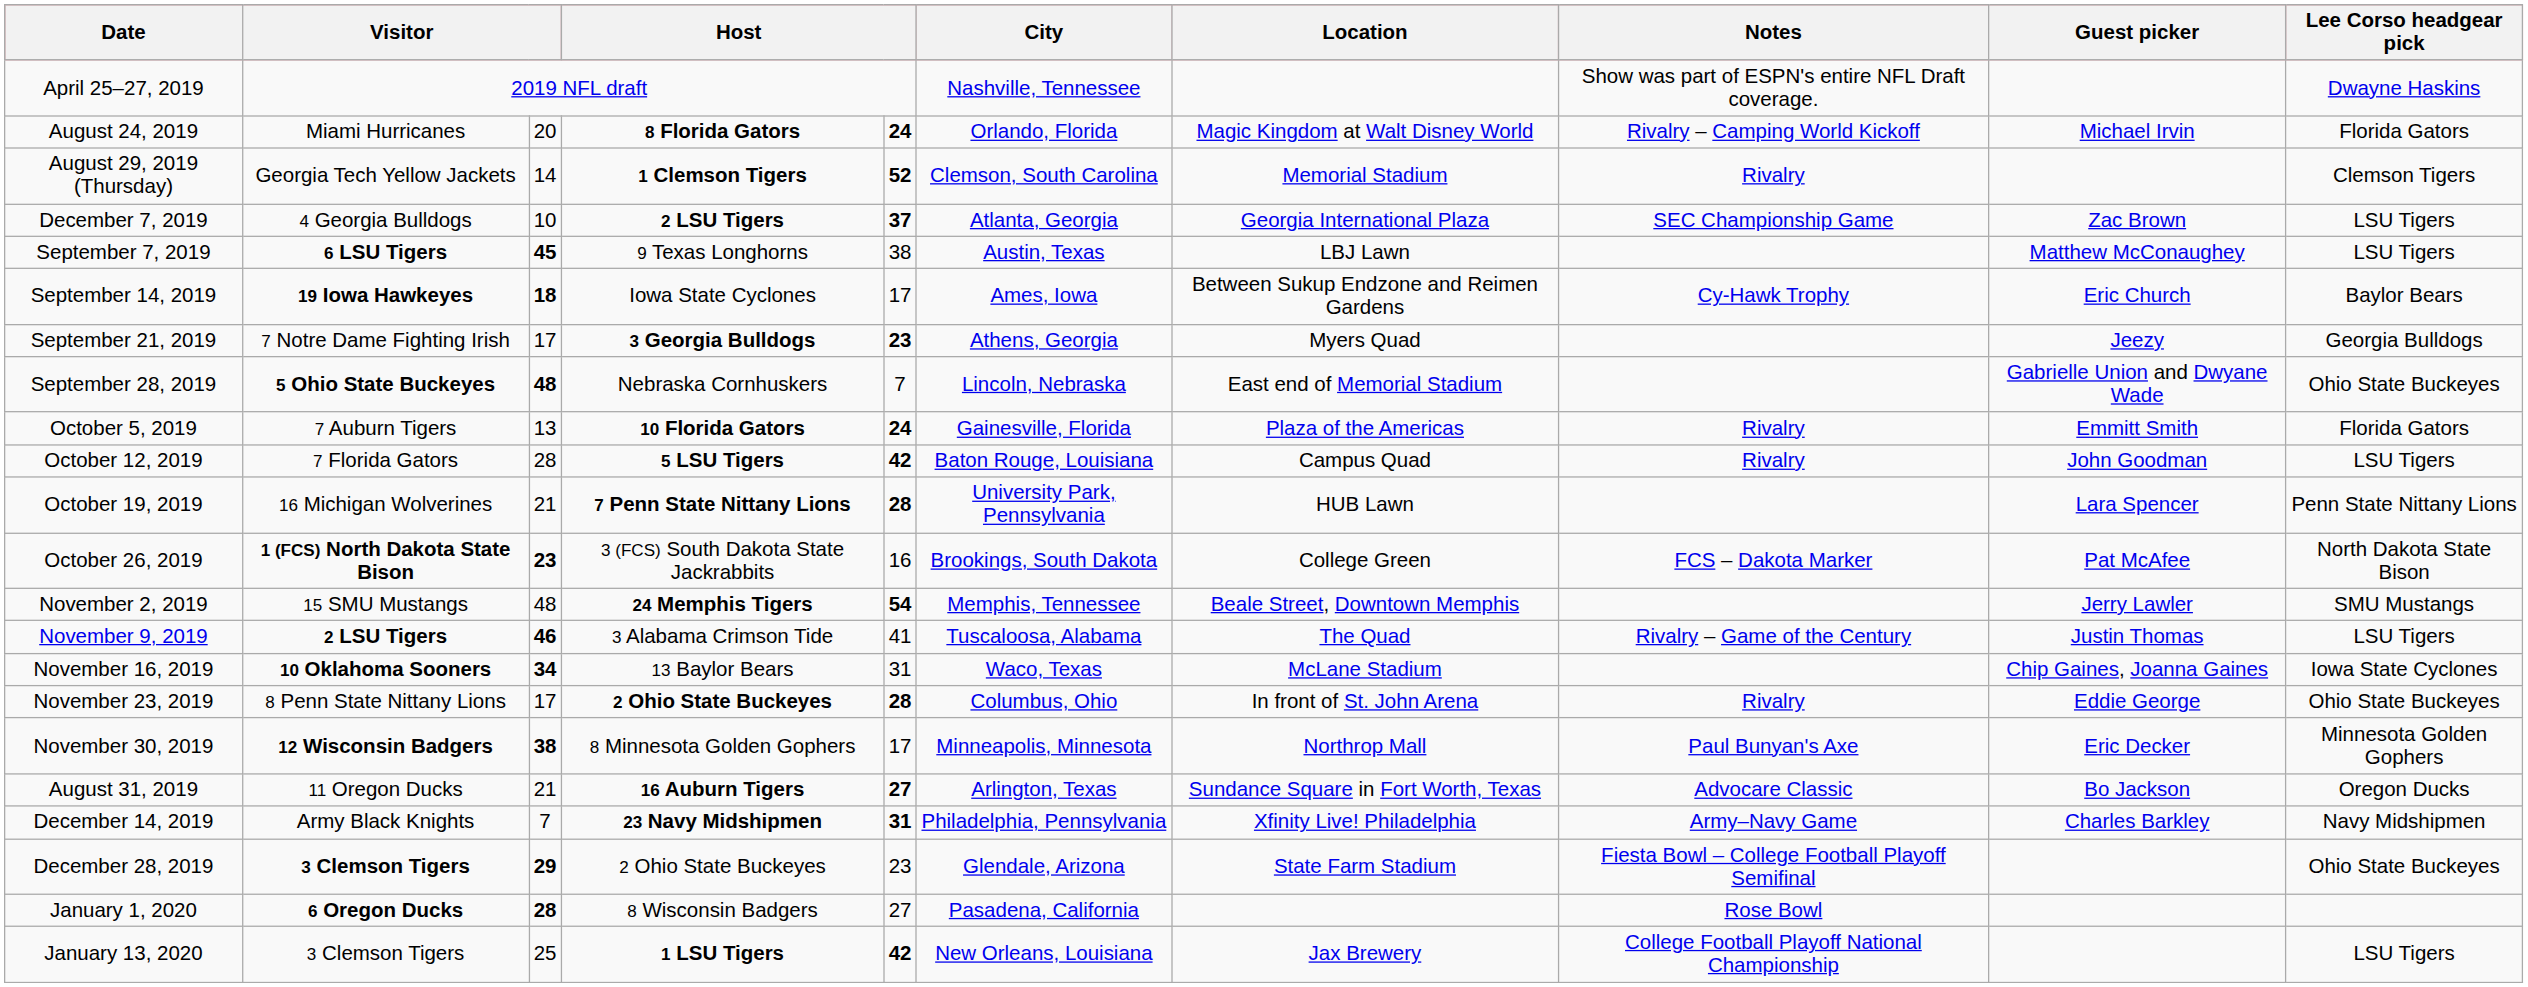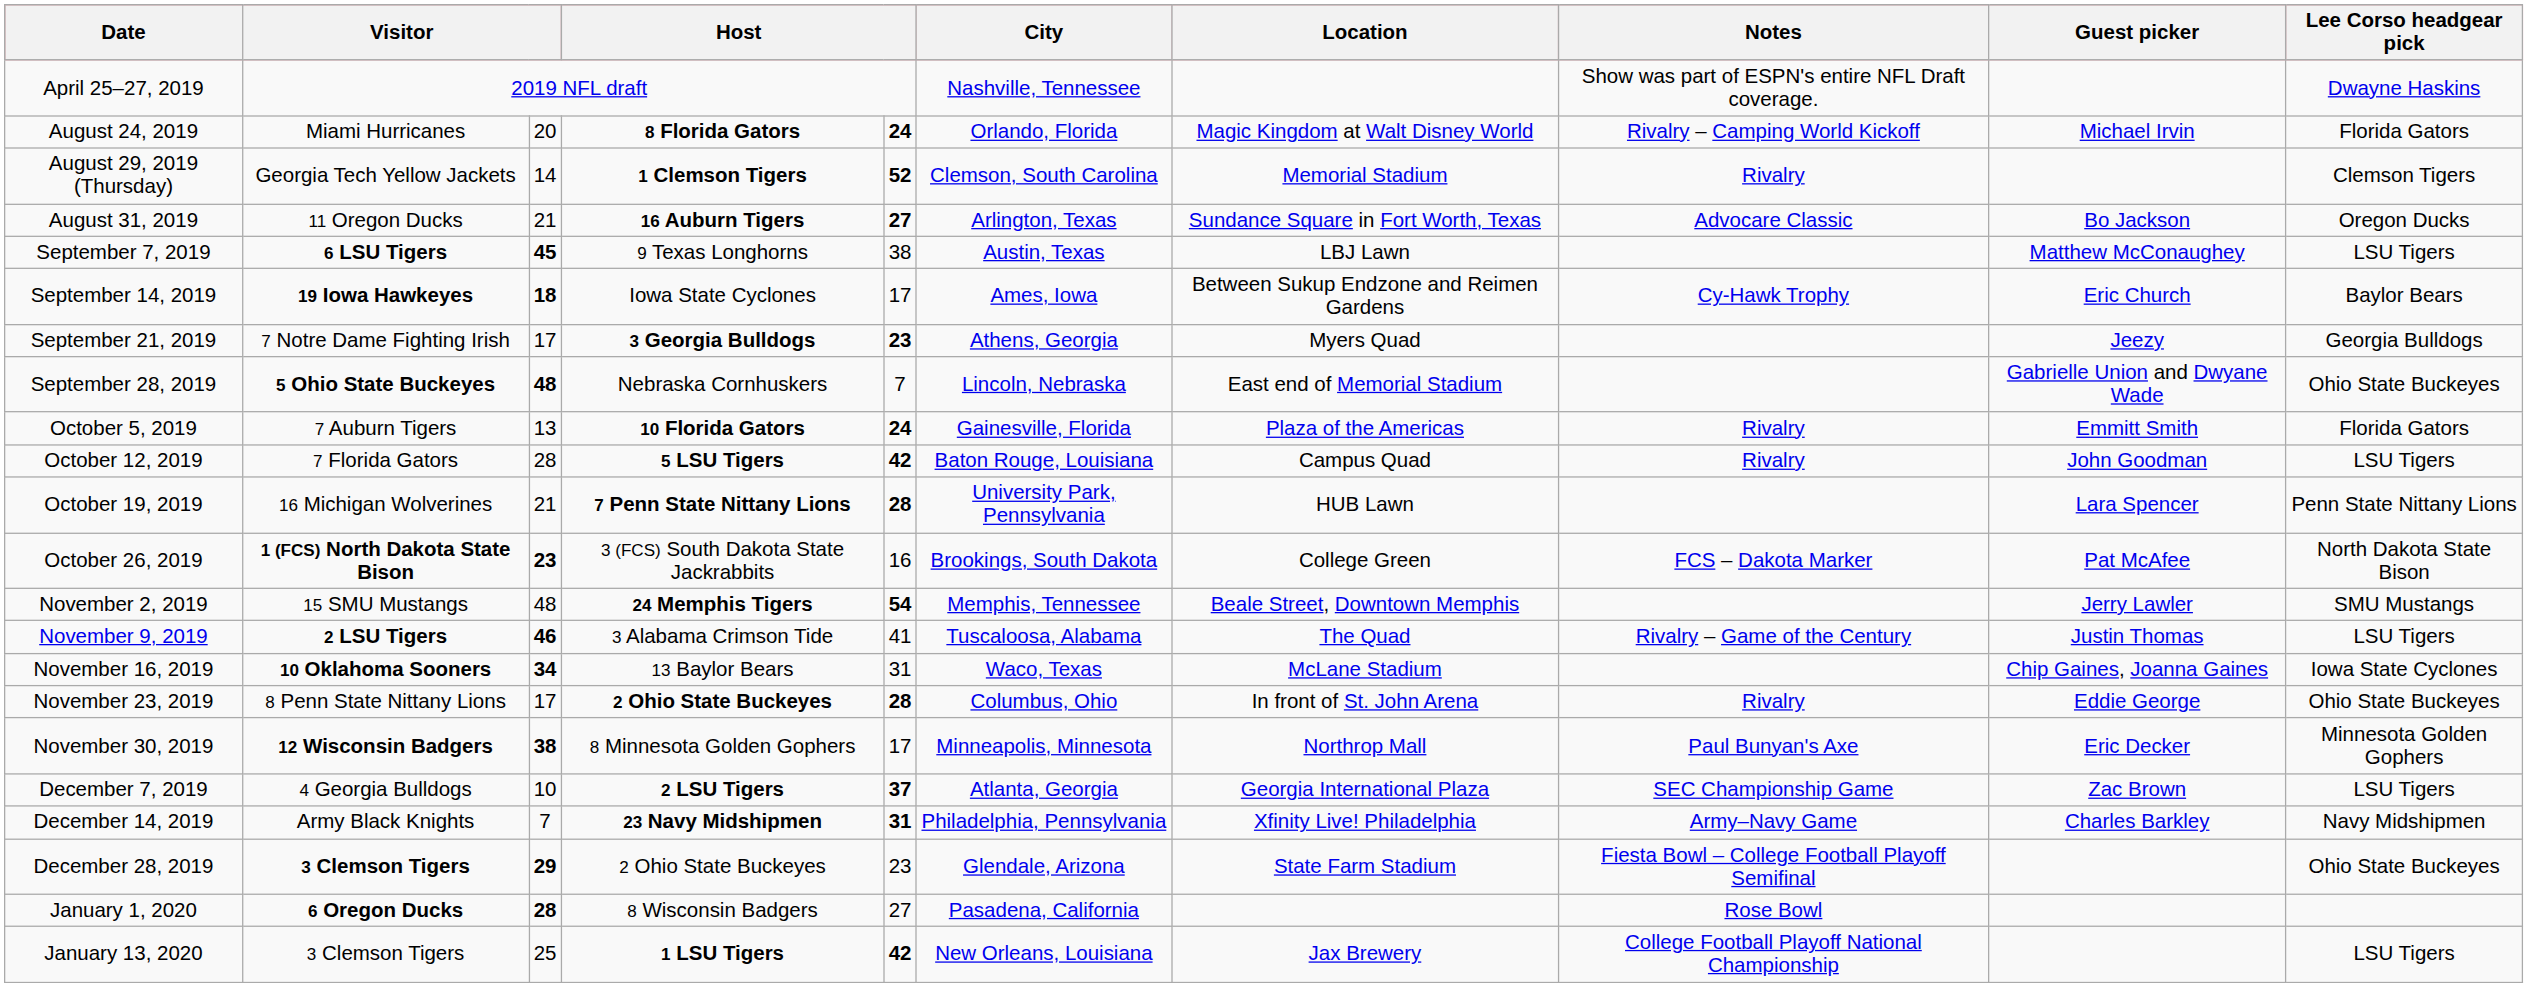rows swapped: (123, 789) <-> (123, 219)
